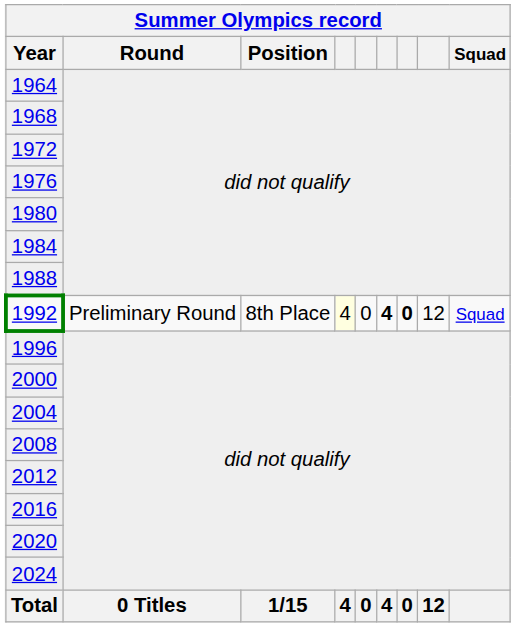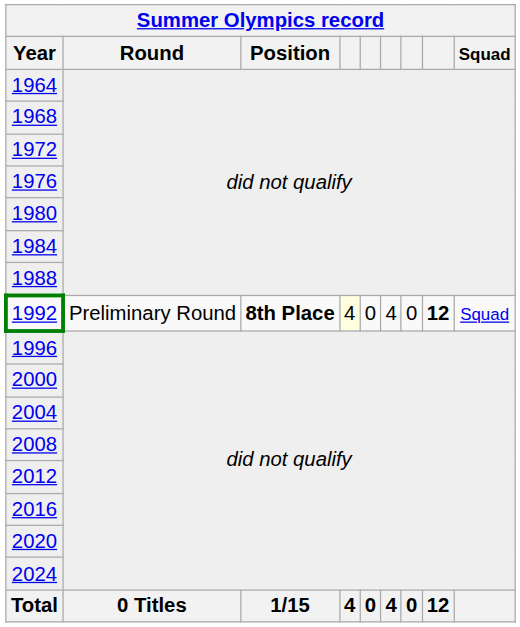(288, 313) normal -> (290, 313) bold
(387, 313) bold -> (391, 313) normal
(407, 313) bold -> (412, 313) normal
(434, 313) normal -> (438, 313) bold
